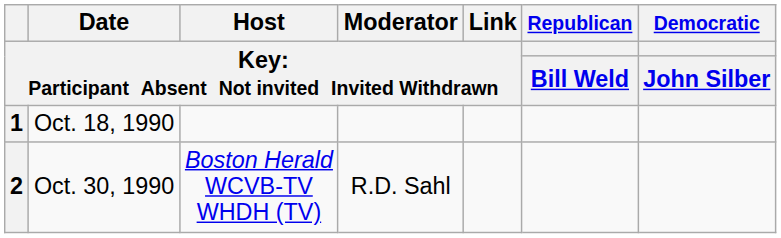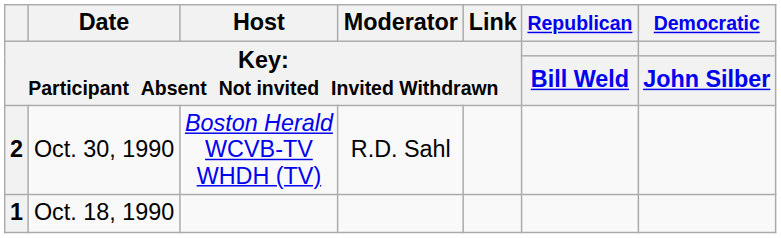rows swapped: (17, 123) <-> (17, 186)
